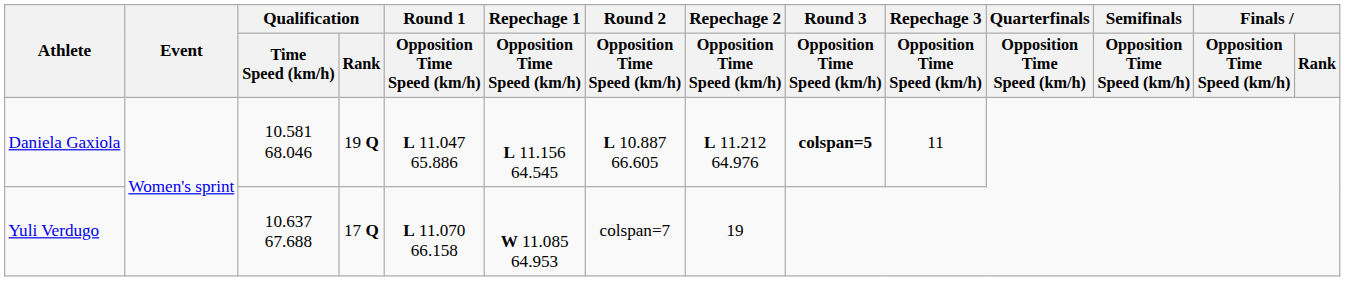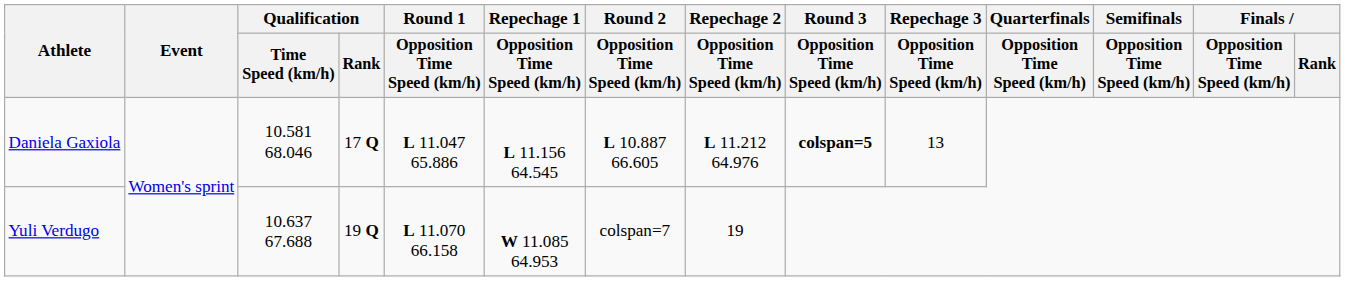(361, 142) 19 Q -> (361, 142) 17 Q
(936, 142) 11 -> (936, 142) 13
(361, 231) 17 Q -> (361, 231) 19 Q
